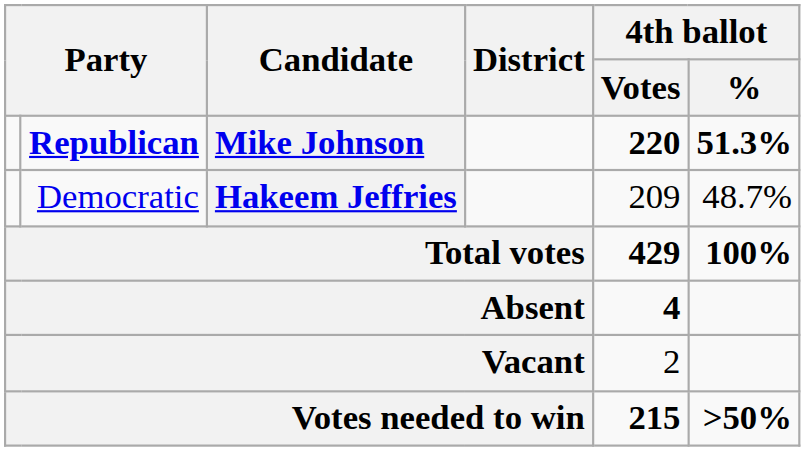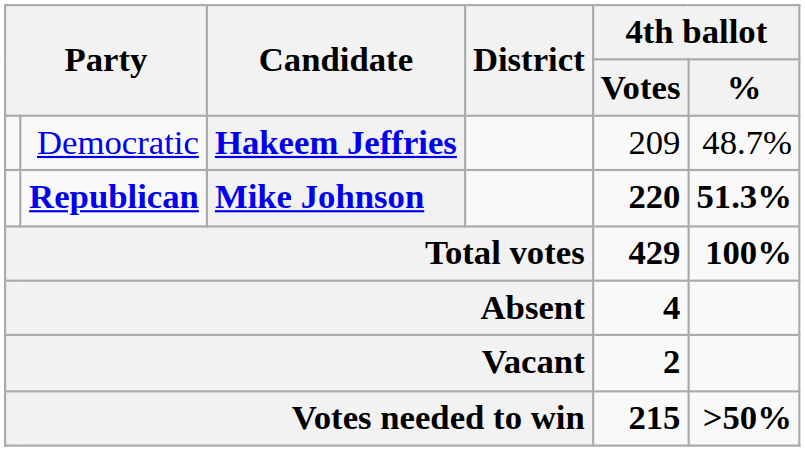rows swapped: (320, 142) <-> (336, 197)
(672, 362) normal -> (672, 362) bold
